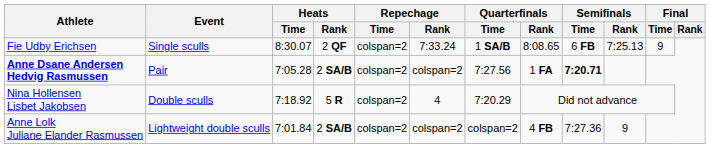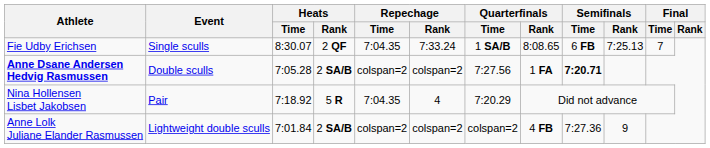(382, 47) colspan=2 -> (382, 47) 7:04.35
(660, 47) 9 -> (660, 47) 7
(158, 70) Pair -> (181, 70) Double sculls
(181, 100) Double sculls -> (158, 100) Pair
(382, 100) colspan=2 -> (382, 100) 7:04.35
